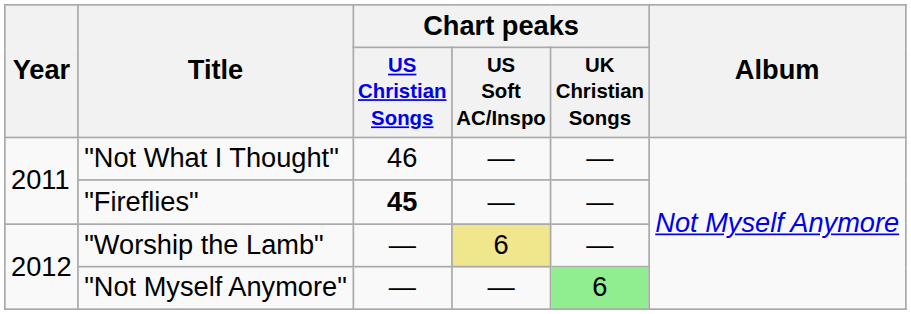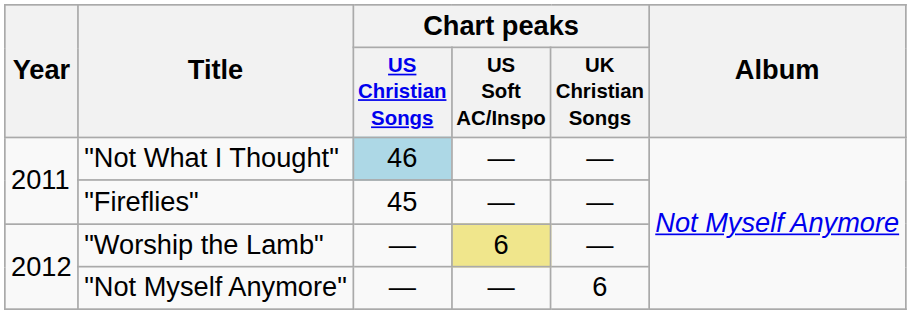(402, 158) no background -> (402, 158) lightblue background
(402, 201) bold -> (402, 201) normal
(600, 287) lightgreen background -> (600, 287) no background
